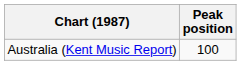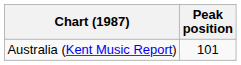(208, 49) 100 -> (208, 49) 101
